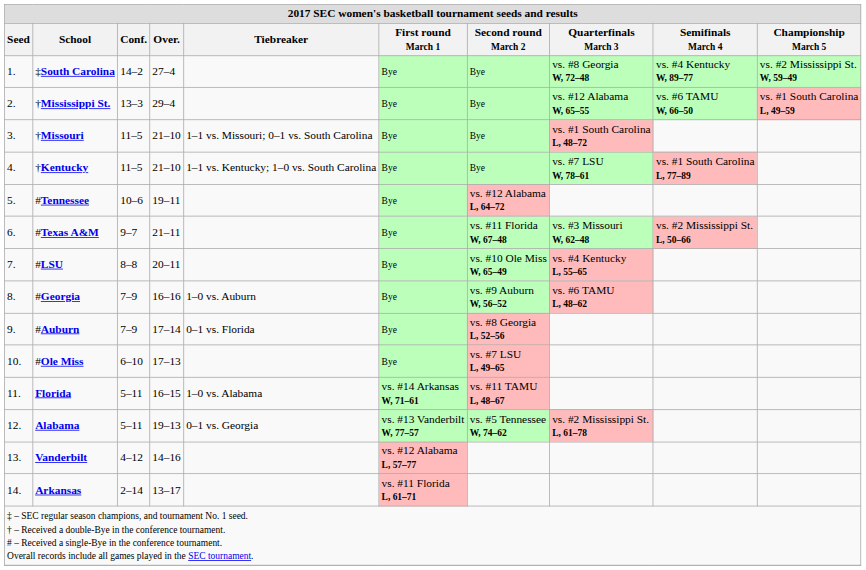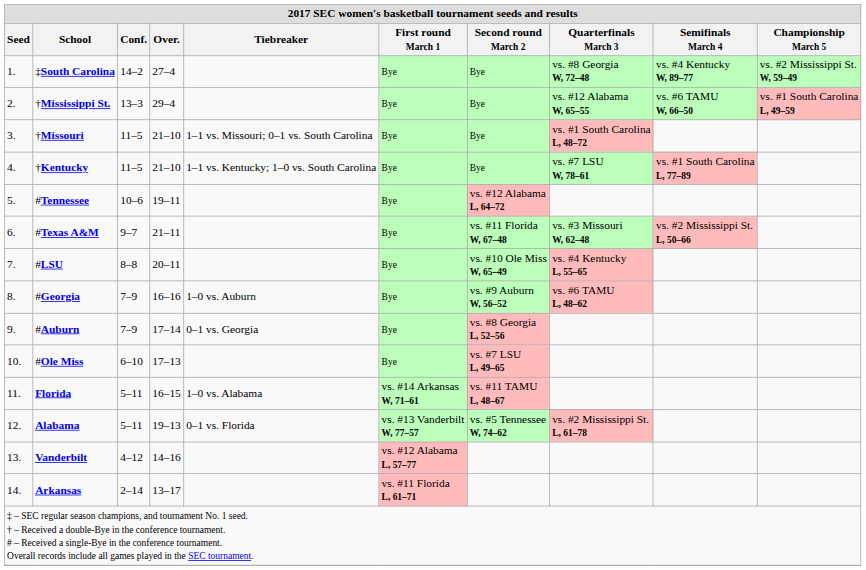(220, 329) 0–1 vs. Florida -> (222, 329) 0–1 vs. Georgia
(222, 426) 0–1 vs. Georgia -> (220, 426) 0–1 vs. Florida
